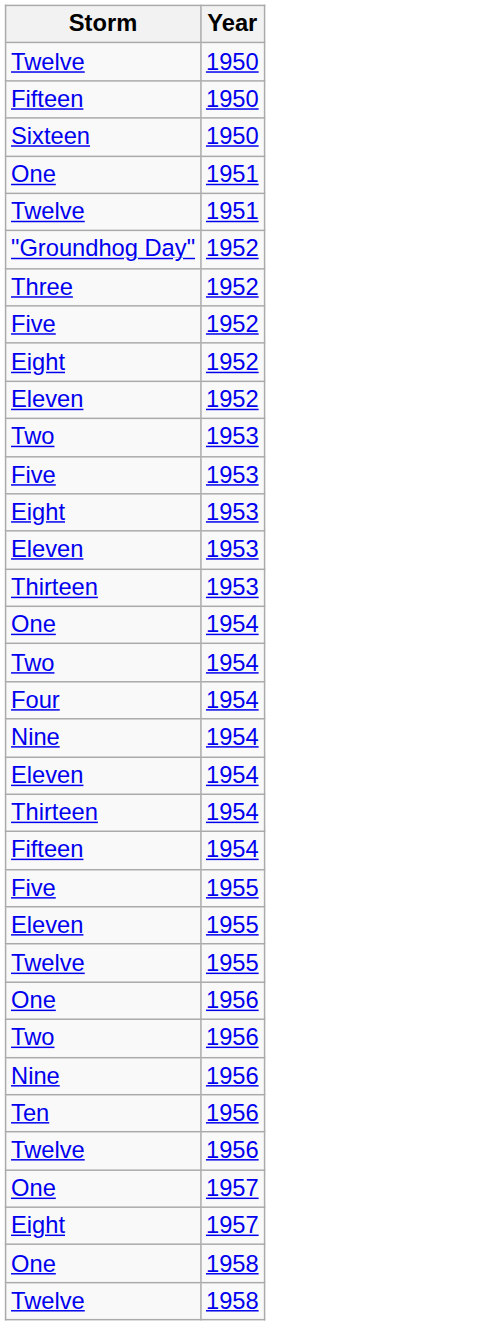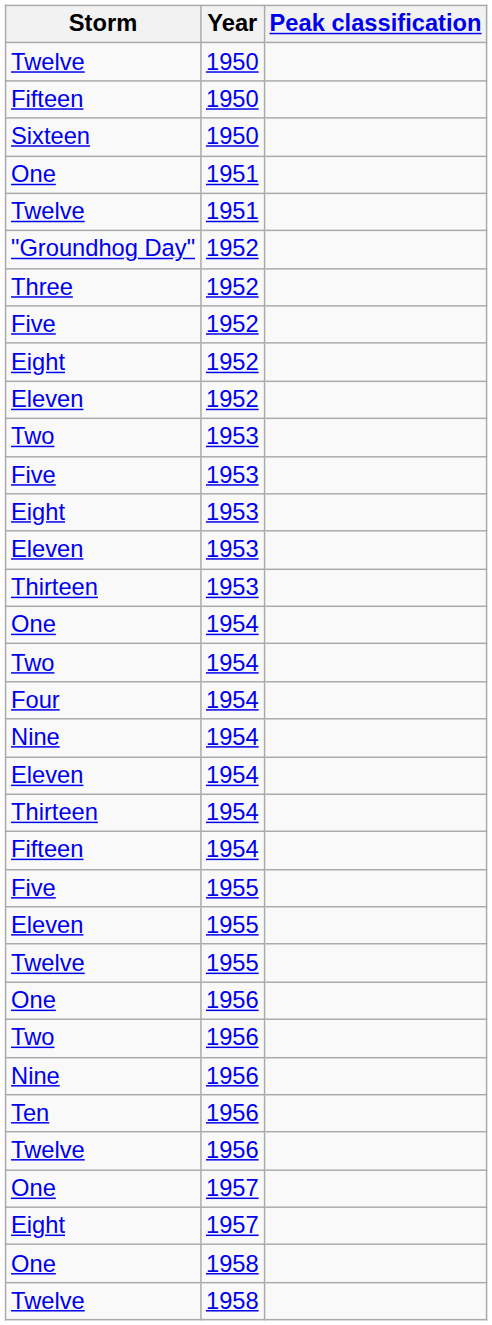+ column: (376, 23)
